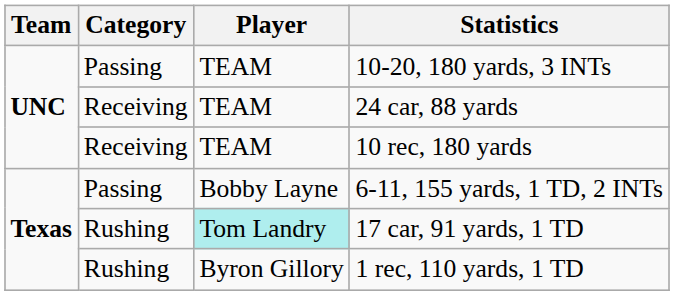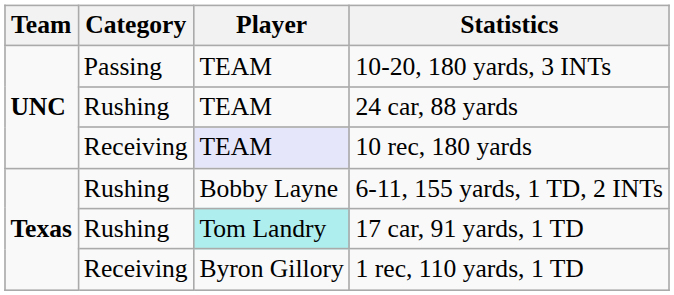(136, 106) Receiving -> (127, 106) Rushing
(236, 147) no background -> (236, 147) lavender background
(123, 187) Passing -> (127, 187) Rushing
(127, 268) Rushing -> (136, 268) Receiving
